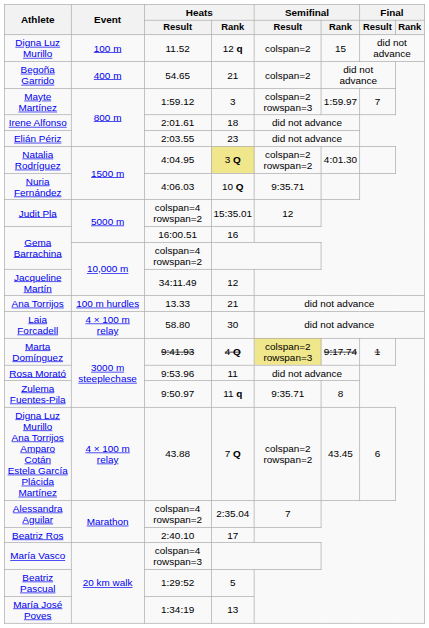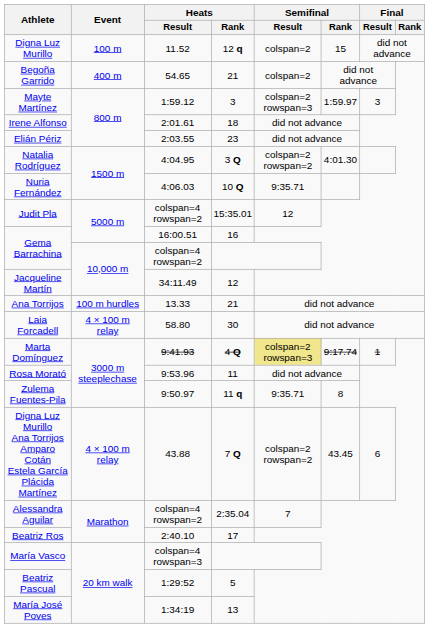(377, 102) 7 -> (377, 102) 3
(233, 160) khaki background -> (233, 160) no background
